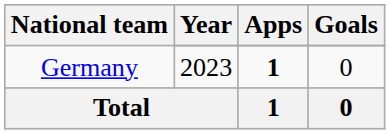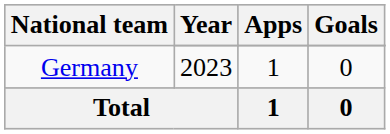(273, 66) bold -> (273, 66) normal
